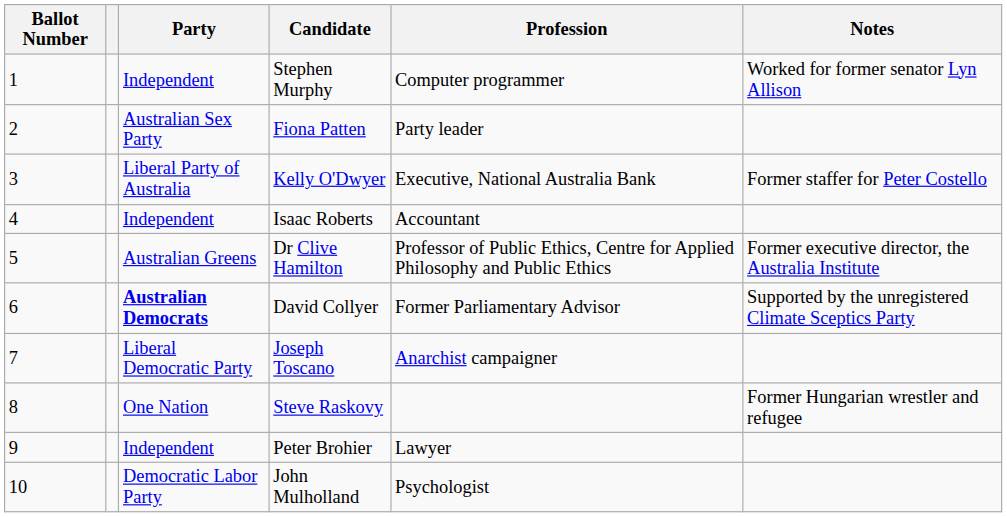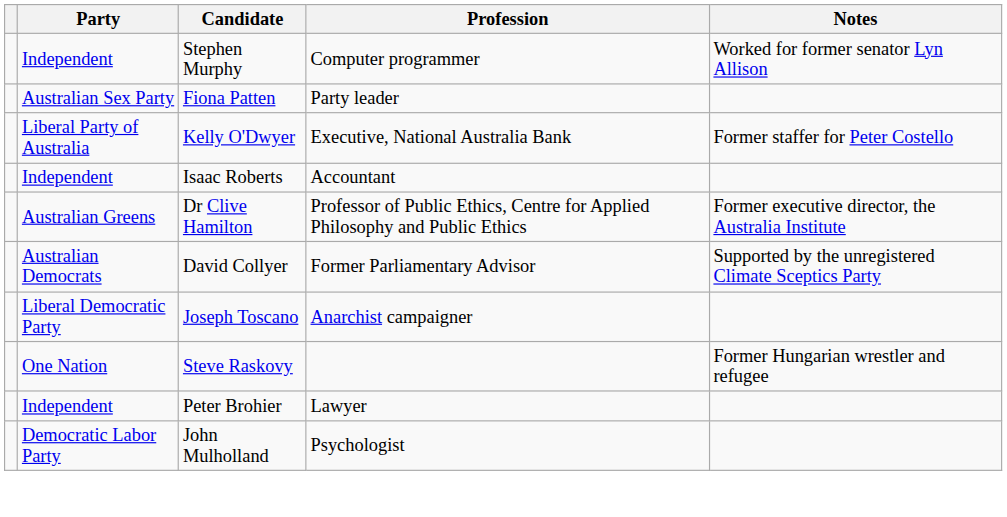- column: (55, 29)
(165, 308) bold -> (62, 266) normal
